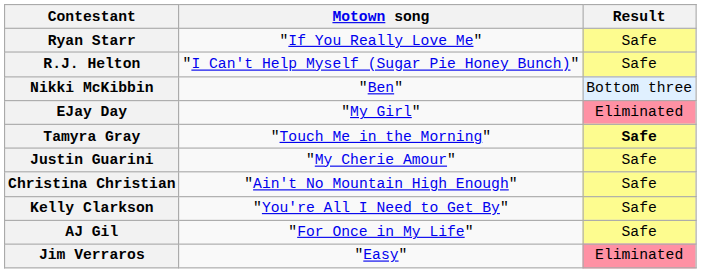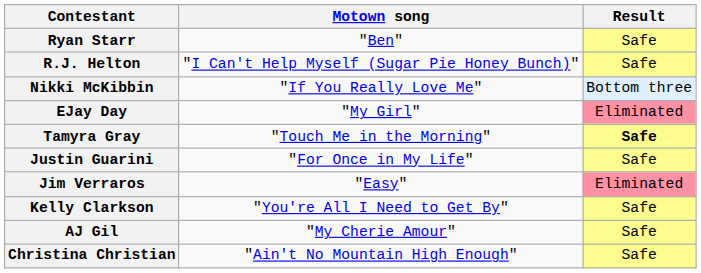(381, 40) "If You Really Love Me" -> (381, 40) "Ben"
(381, 88) "Ben" -> (381, 88) "If You Really Love Me"
(381, 160) "My Cherie Amour" -> (381, 160) "For Once in My Life"
rows swapped: (92, 256) <-> (92, 184)
(381, 232) "For Once in My Life" -> (381, 232) "My Cherie Amour"
